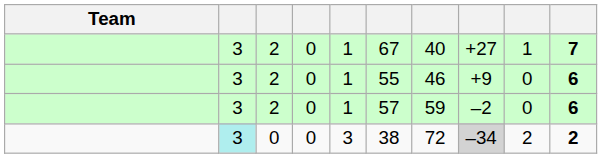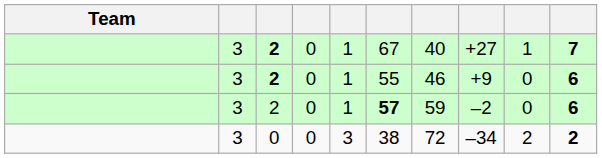(274, 49) normal -> (274, 49) bold
(274, 78) normal -> (274, 78) bold
(389, 108) normal -> (389, 108) bold
(237, 138) paleturquoise background -> (237, 138) no background
(481, 138) lightgrey background -> (481, 138) no background
